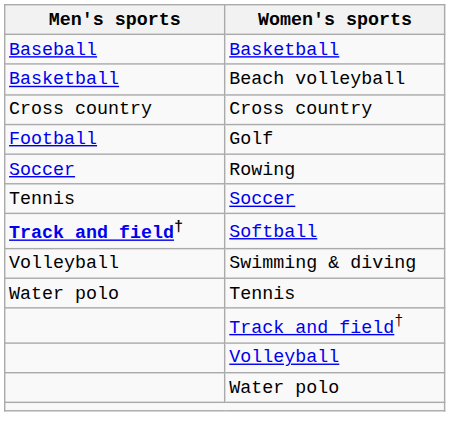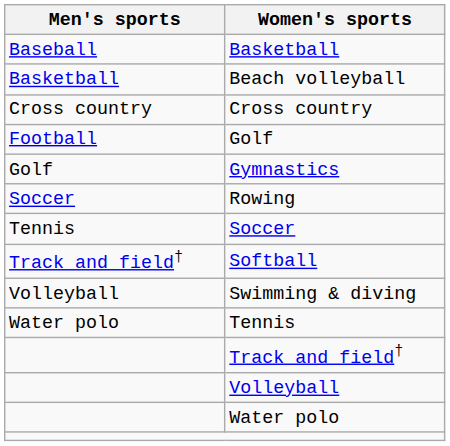+ row: (284, 169)
(96, 231) bold -> (96, 261) normal
